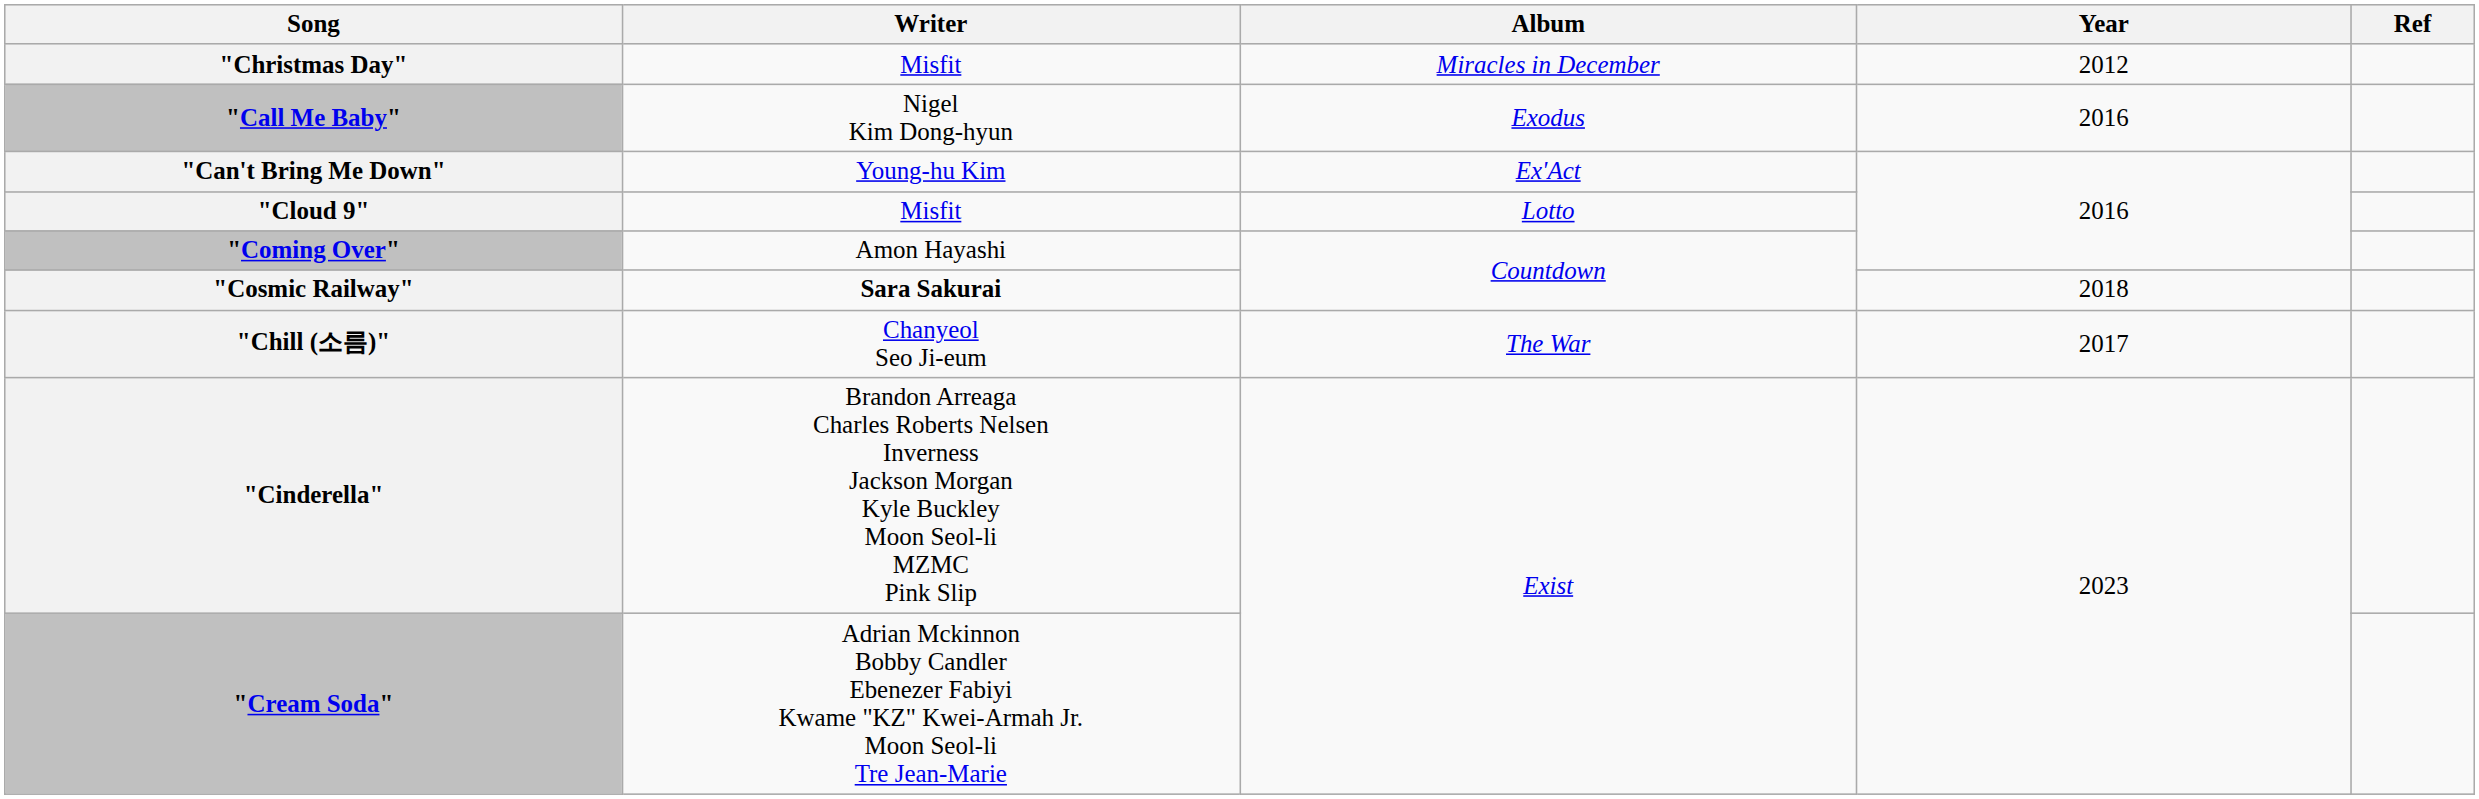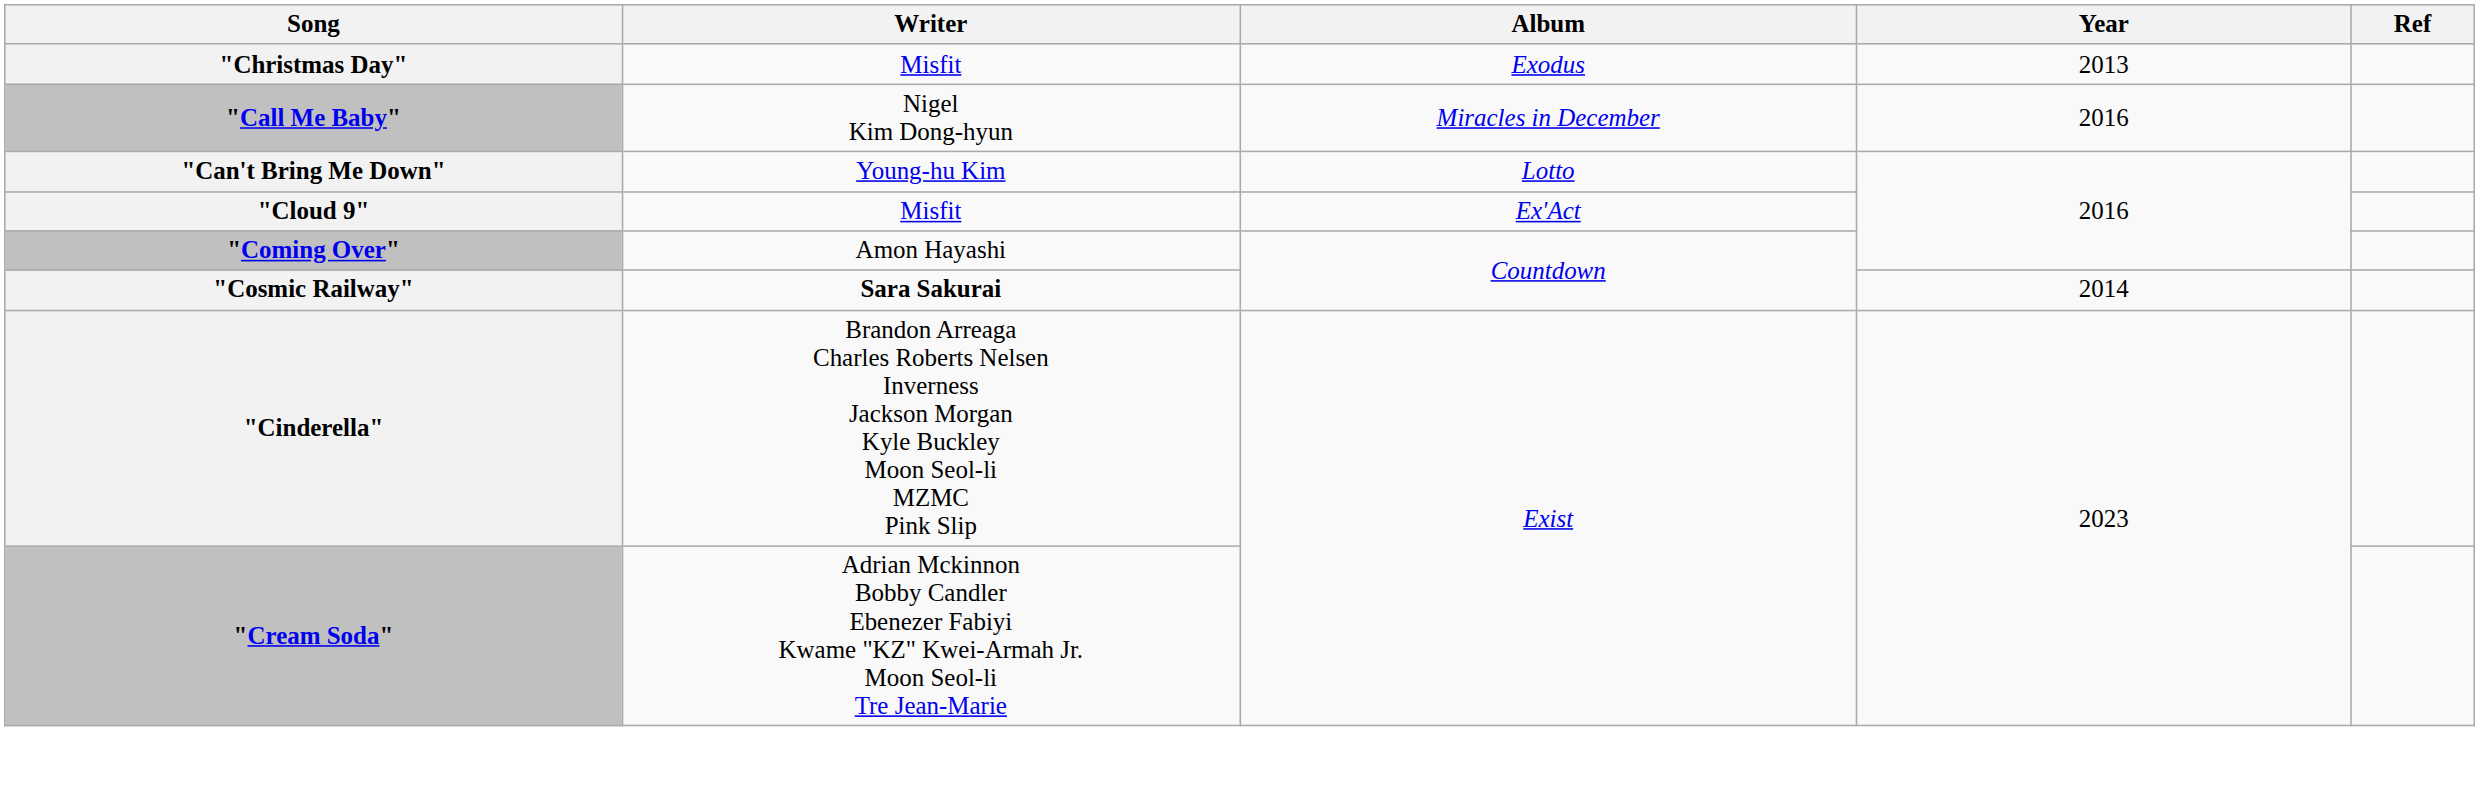(1548, 63) Miracles in December -> (1548, 63) Exodus
(2104, 63) 2012 -> (2104, 63) 2013
(1548, 117) Exodus -> (1548, 117) Miracles in December
(1548, 171) Ex'Act -> (1548, 171) Lotto
(1548, 210) Lotto -> (1548, 210) Ex'Act
(2104, 289) 2018 -> (2104, 289) 2014
- row: (313, 342)
